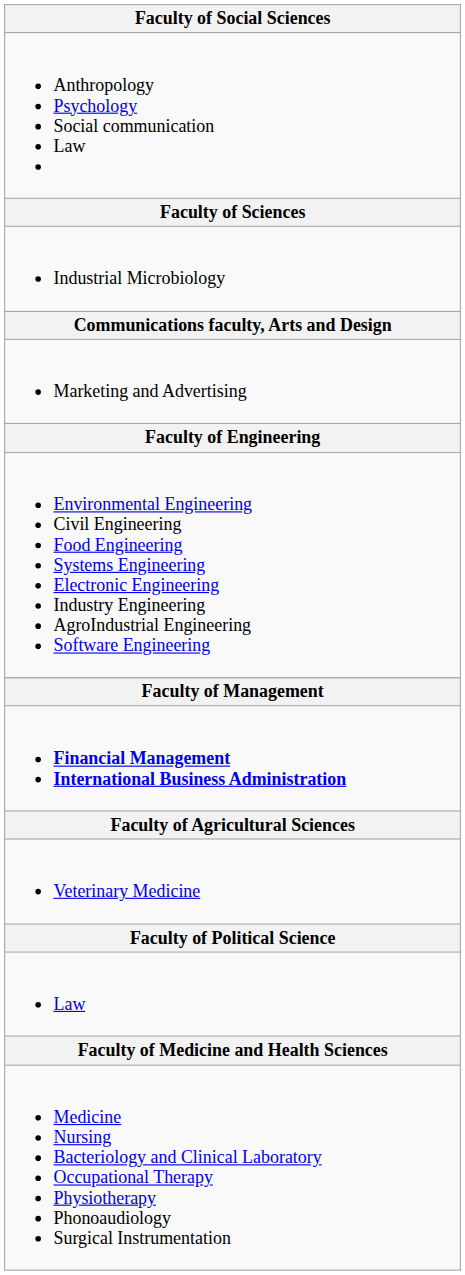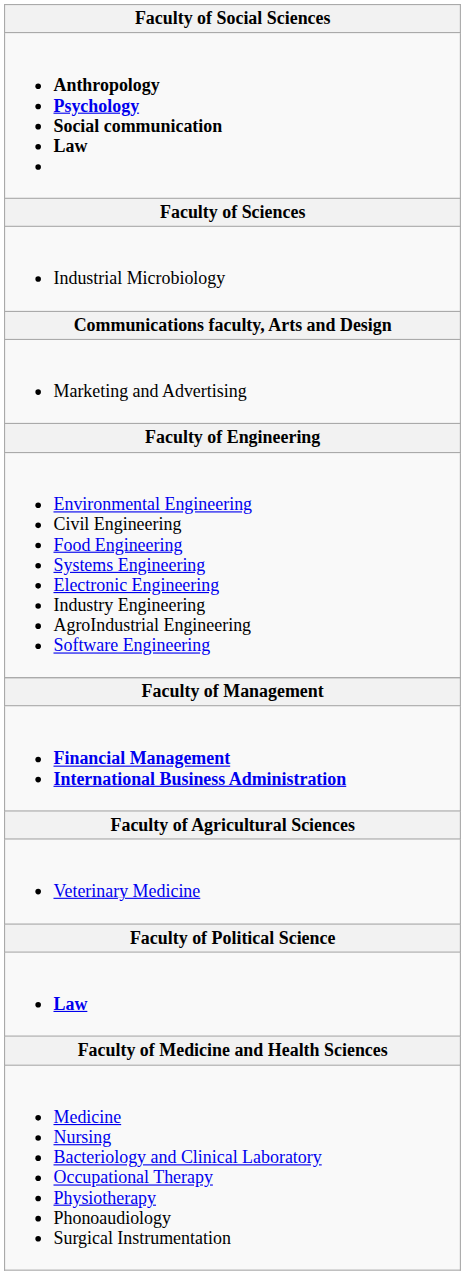(233, 126) normal -> (233, 126) bold
(233, 1004) normal -> (233, 1004) bold
